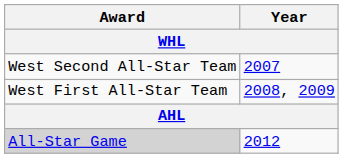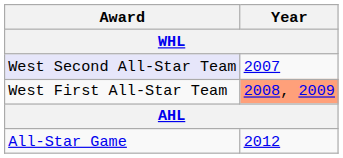(122, 67) no background -> (122, 67) lavender background
(289, 91) no background -> (289, 91) lightsalmon background
(68, 141) lightgrey background -> (68, 141) no background
